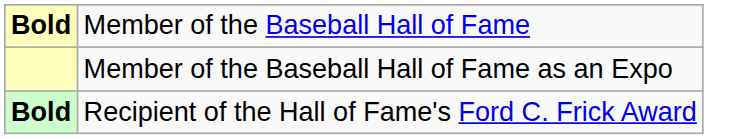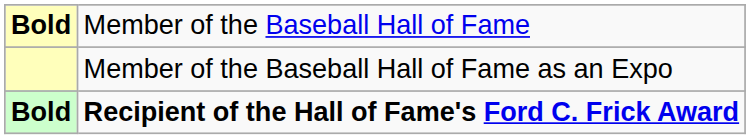(390, 111) normal -> (411, 111) bold
